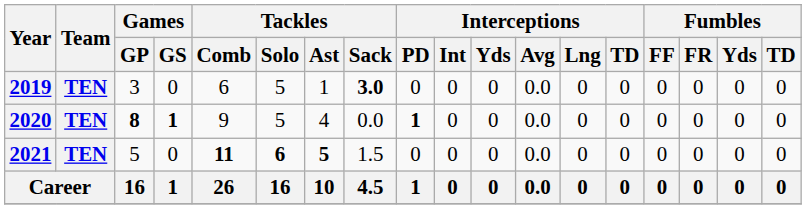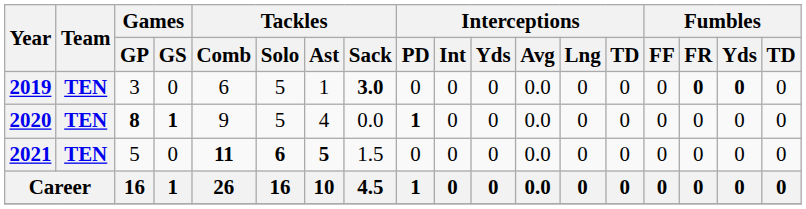(698, 87) normal -> (698, 87) bold
(739, 87) normal -> (739, 87) bold
